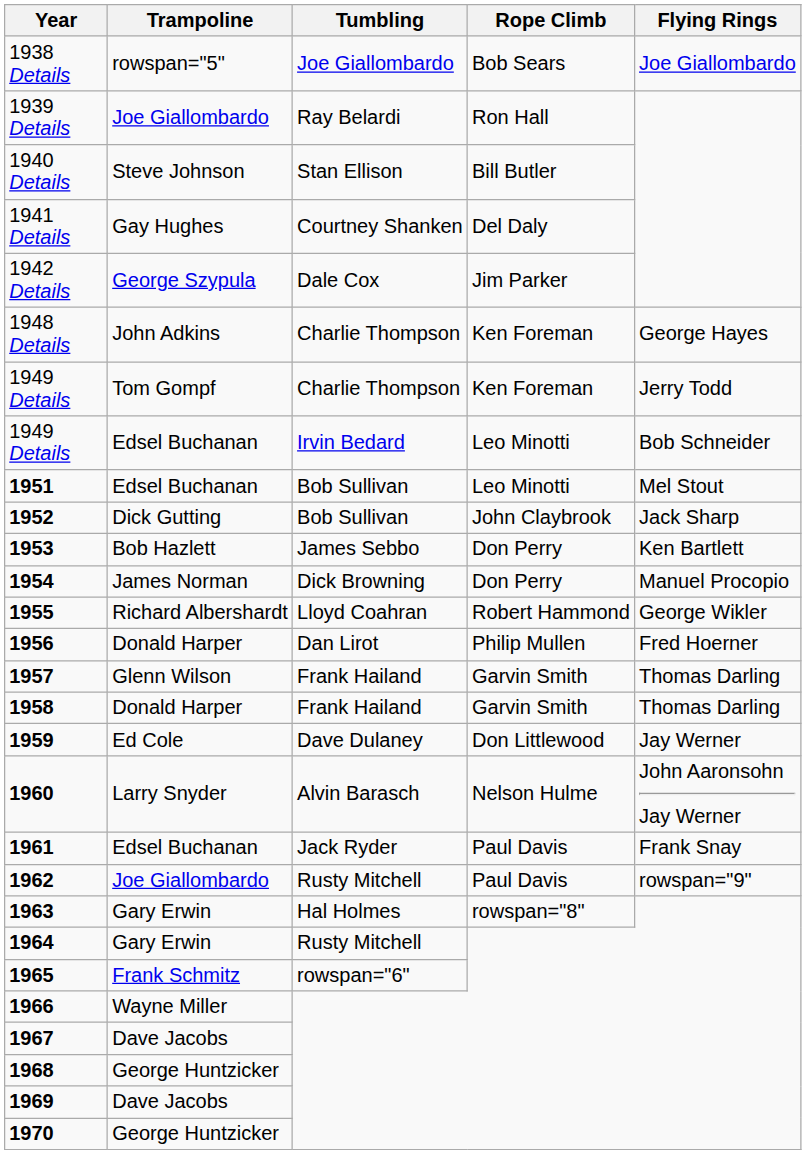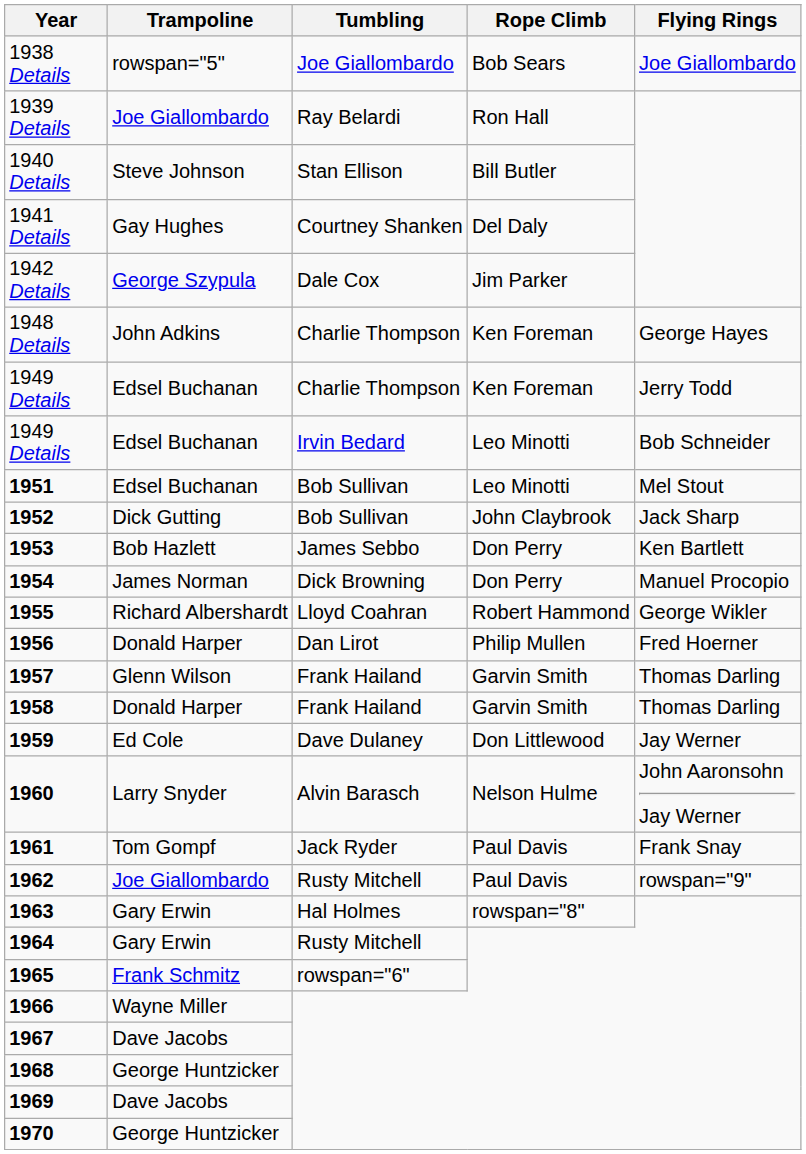(164, 388) Tom Gompf -> (185, 388) Edsel Buchanan
(185, 848) Edsel Buchanan -> (164, 848) Tom Gompf
